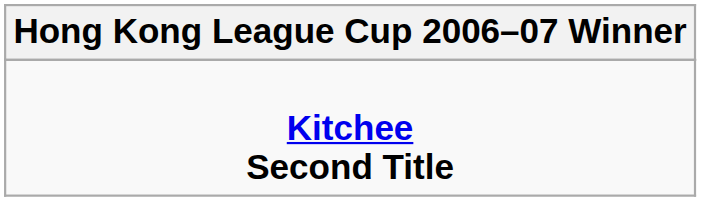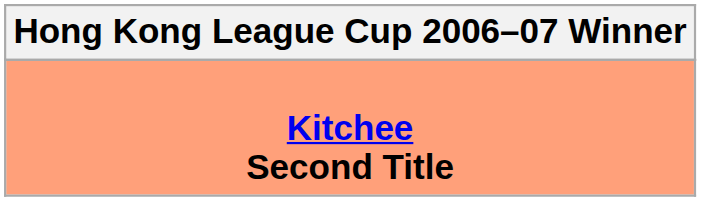(350, 146) no background -> (350, 146) lightsalmon background
